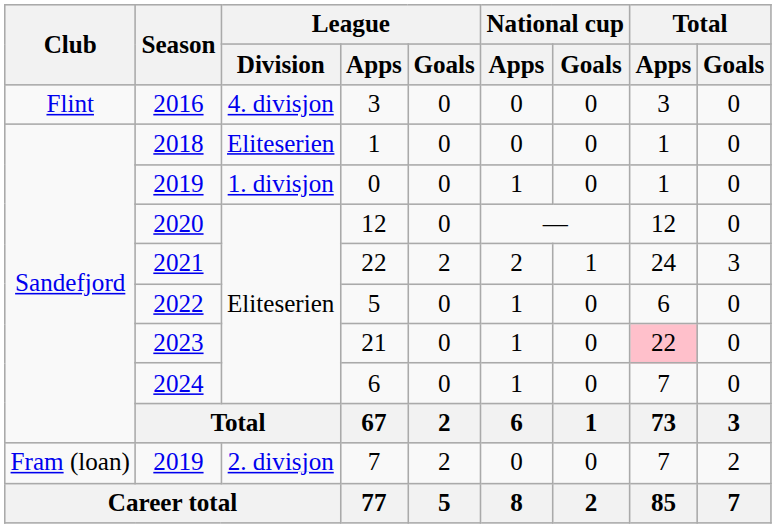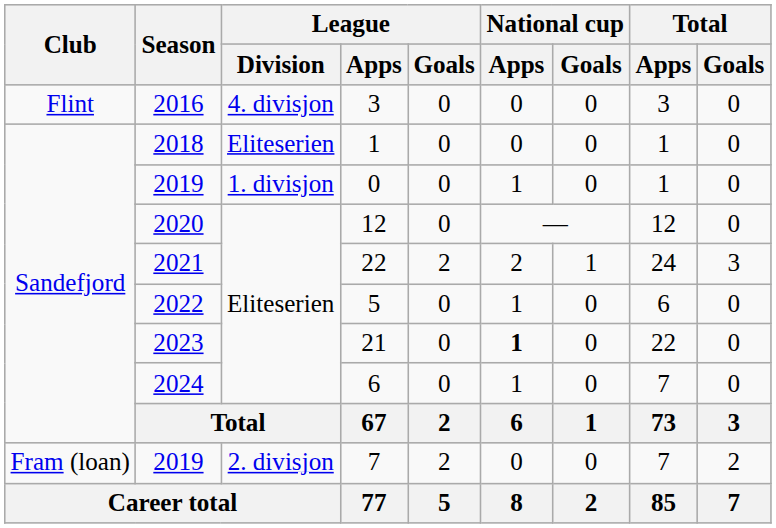(516, 343) normal -> (516, 343) bold
(663, 343) pink background -> (663, 343) no background
